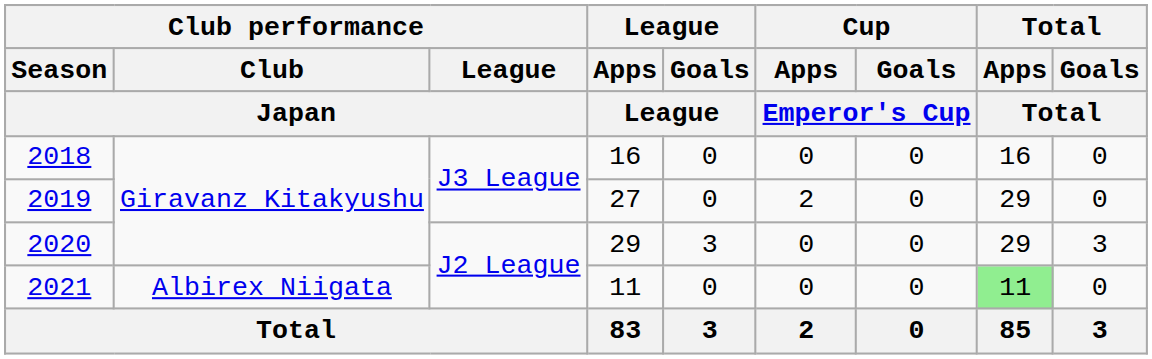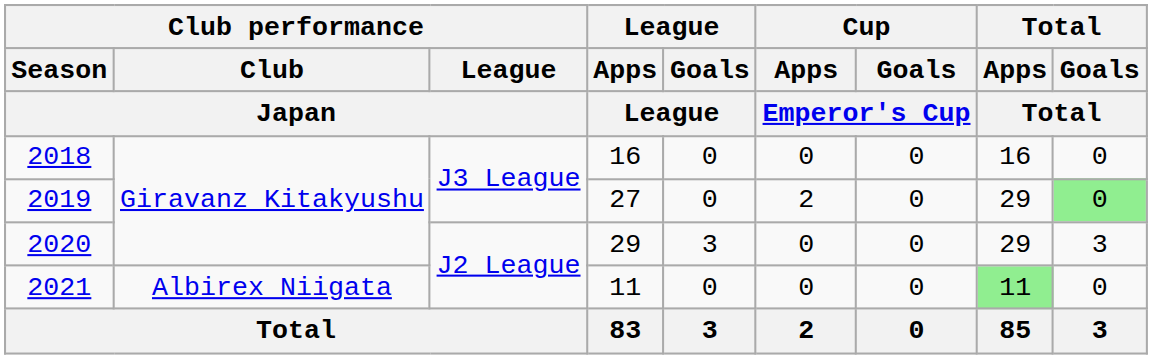(1100, 200) no background -> (1100, 200) lightgreen background
